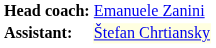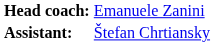(152, 33) lightyellow background -> (152, 33) no background
